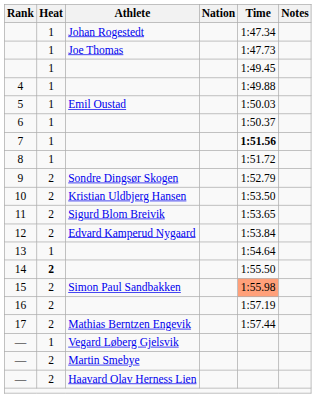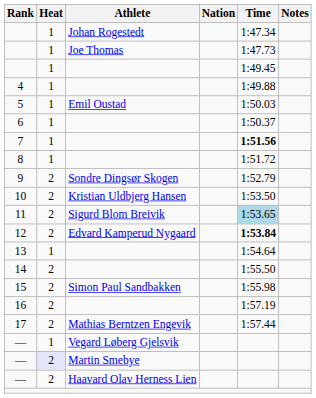(258, 214) no background -> (258, 214) lightblue background
(258, 232) normal -> (258, 232) bold
(51, 269) bold -> (51, 269) normal
(258, 287) lightsalmon background -> (258, 287) no background
(51, 360) no background -> (51, 360) lavender background
